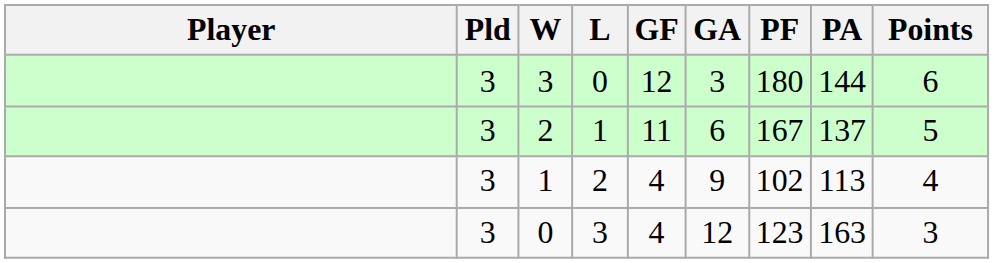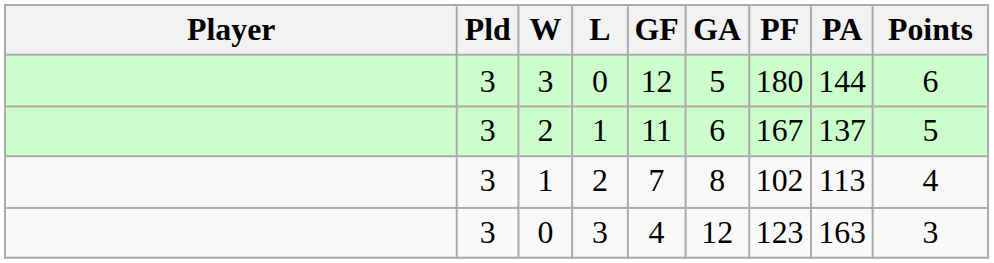(717, 80) 3 -> (717, 80) 5
(657, 181) 4 -> (657, 181) 7
(717, 181) 9 -> (717, 181) 8
